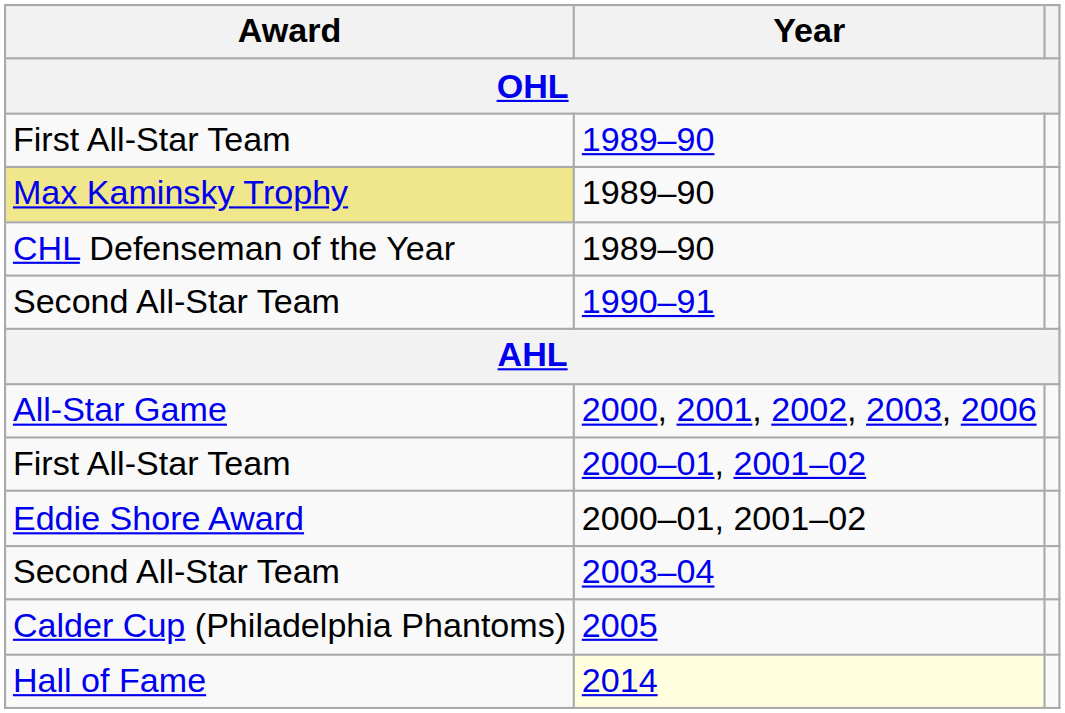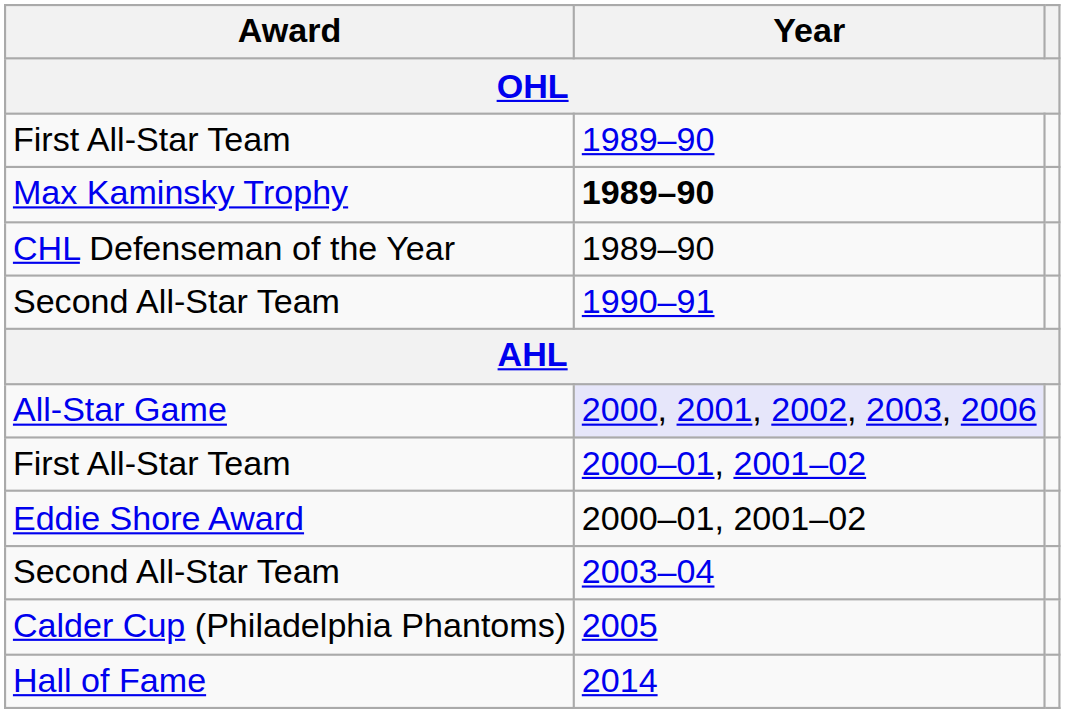(181, 193) khaki background -> (181, 193) no background
(648, 193) normal -> (648, 193) bold
(809, 409) no background -> (809, 409) lavender background
(620, 680) lightyellow background -> (620, 680) no background
